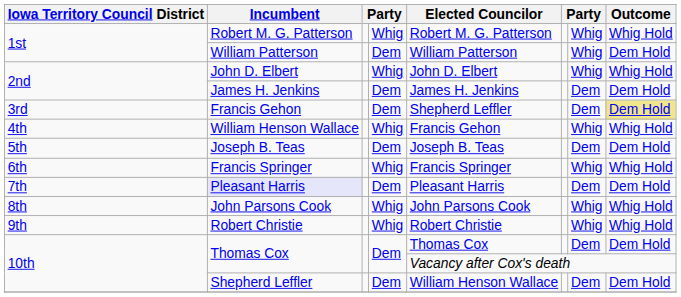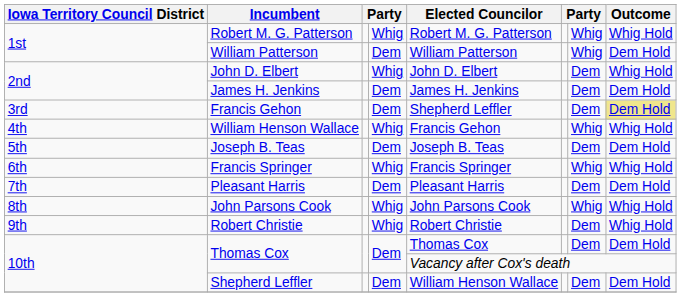(587, 71) Whig -> (586, 71) Dem
(258, 186) lavender background -> (258, 186) no background
(587, 225) Whig -> (586, 225) Dem
